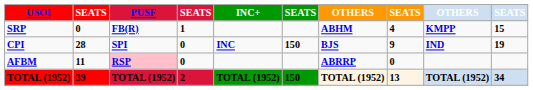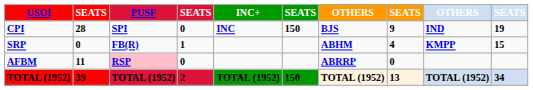rows swapped: (16, 45) <-> (17, 29)
